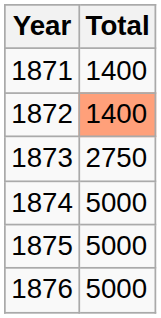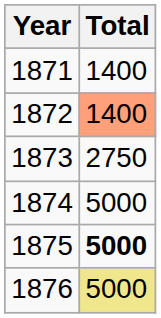(116, 245) normal -> (116, 245) bold
(116, 289) no background -> (116, 289) khaki background
